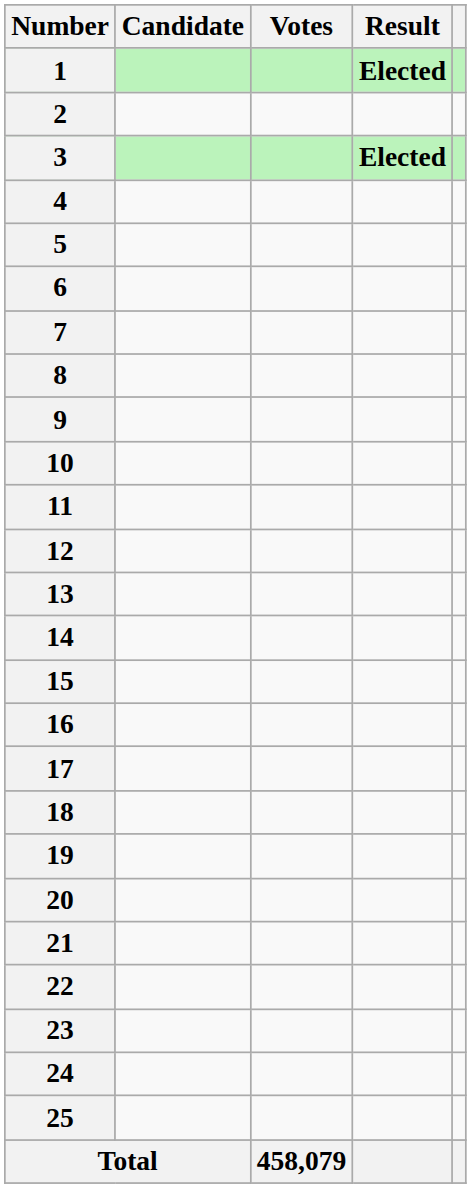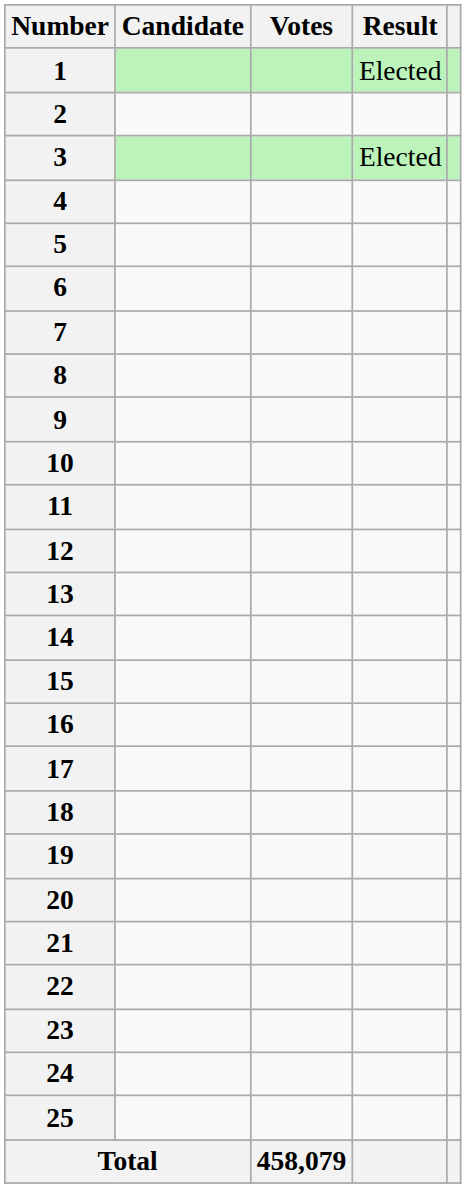(402, 69) bold -> (400, 69) normal
(402, 157) bold -> (400, 157) normal
